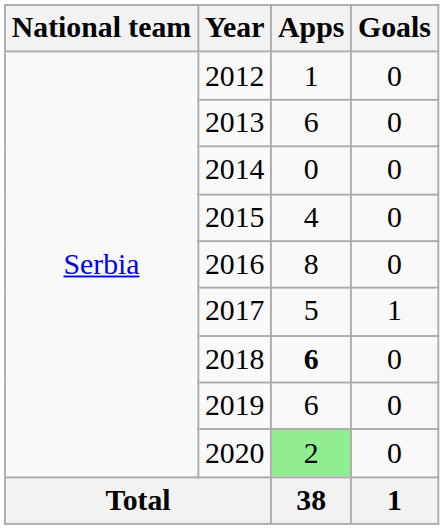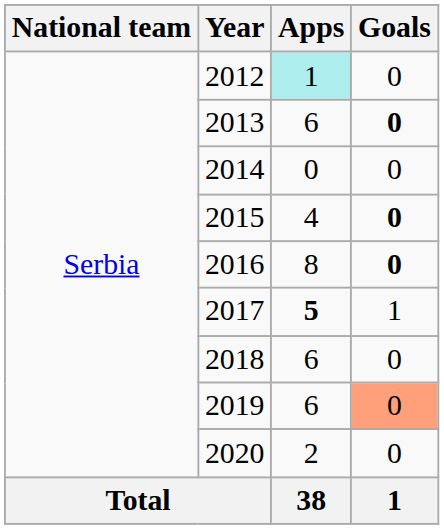(311, 75) no background -> (311, 75) paleturquoise background
(394, 122) normal -> (394, 122) bold
(394, 216) normal -> (394, 216) bold
(394, 264) normal -> (394, 264) bold
(311, 311) normal -> (311, 311) bold
(311, 358) bold -> (311, 358) normal
(394, 405) no background -> (394, 405) lightsalmon background
(311, 452) lightgreen background -> (311, 452) no background
